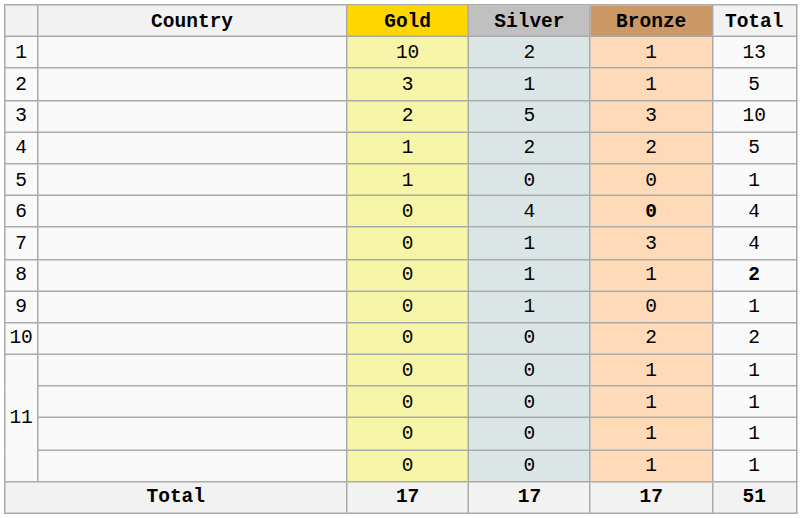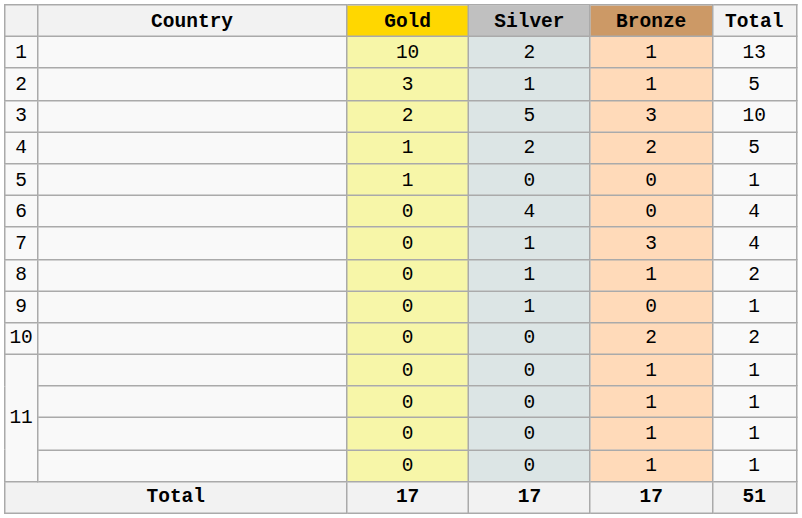(651, 211) bold -> (651, 211) normal
(754, 275) bold -> (754, 275) normal
